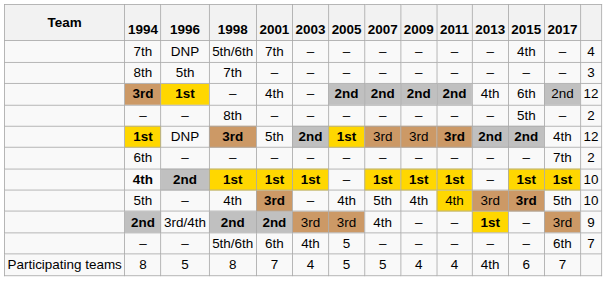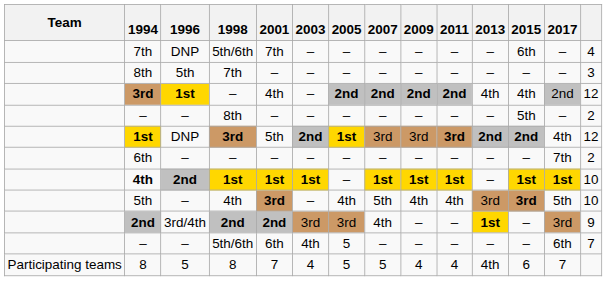(526, 51) 4th -> (526, 51) 6th
(526, 94) 6th -> (526, 94) 4th
(454, 200) gold background -> (454, 200) no background
